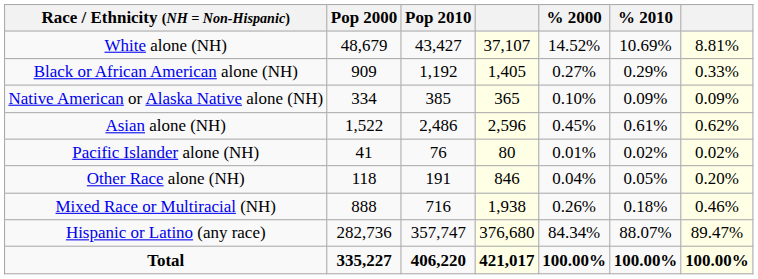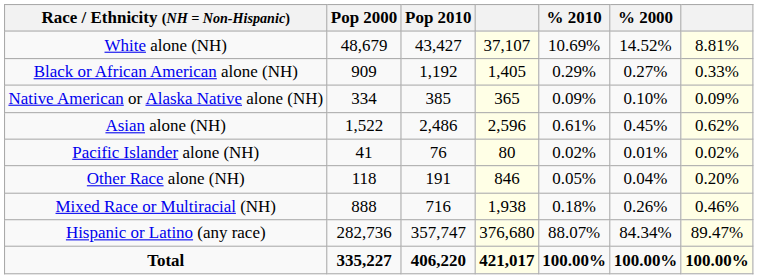columns swapped: (574, 17) <-> (646, 17)
